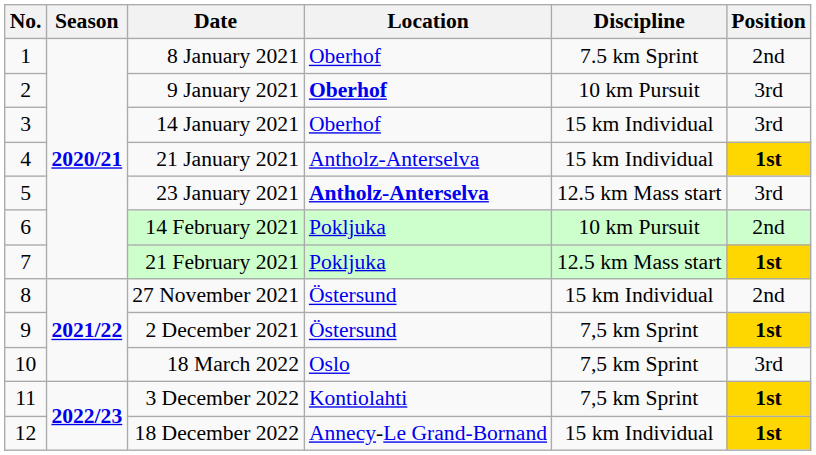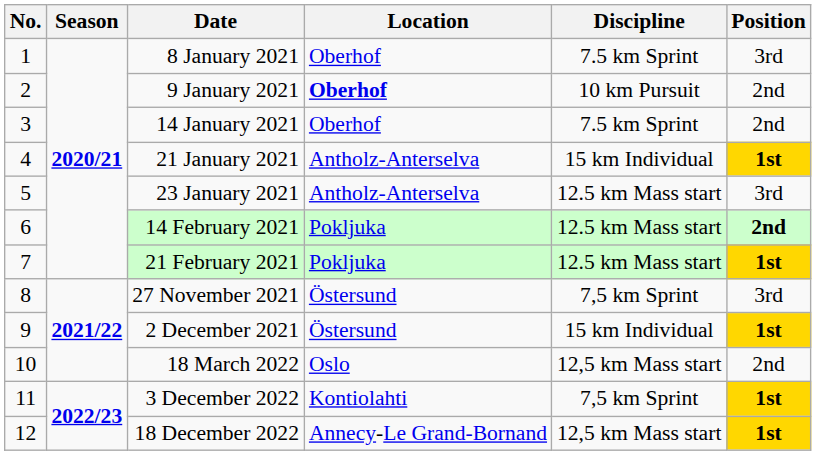(769, 55) 2nd -> (769, 55) 3rd
(769, 90) 3rd -> (769, 90) 2nd
(639, 124) 15 km Individual -> (639, 124) 7.5 km Sprint
(769, 124) 3rd -> (769, 124) 2nd
(399, 192) bold -> (394, 192) normal
(639, 227) 10 km Pursuit -> (639, 227) 12.5 km Mass start
(769, 227) normal -> (769, 227) bold
(639, 295) 15 km Individual -> (639, 295) 7,5 km Sprint
(769, 295) 2nd -> (769, 295) 3rd
(639, 329) 7,5 km Sprint -> (639, 329) 15 km Individual
(639, 364) 7,5 km Sprint -> (639, 364) 12,5 km Mass start
(769, 364) 3rd -> (769, 364) 2nd
(639, 432) 15 km Individual -> (639, 432) 12,5 km Mass start
